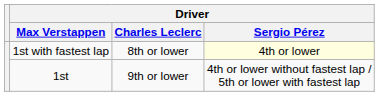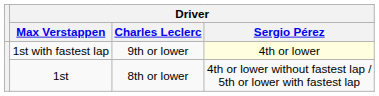(158, 50) 8th or lower -> (158, 50) 9th or lower
(158, 75) 9th or lower -> (158, 75) 8th or lower
